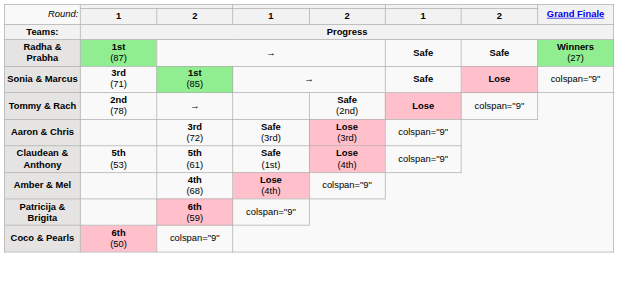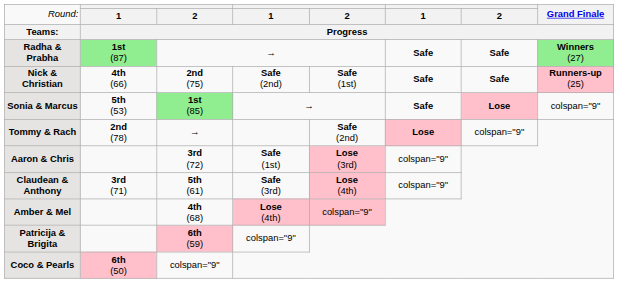+ row: (42, 79)
(119, 79) 3rd (71) -> (119, 105) 5th (53)
(271, 132) Safe (3rd) -> (271, 158) Safe (1st)
(119, 158) 5th (53) -> (119, 185) 3rd (71)
(271, 158) Safe (1st) -> (271, 185) Safe (3rd)
(347, 185) no background -> (347, 211) pink background
